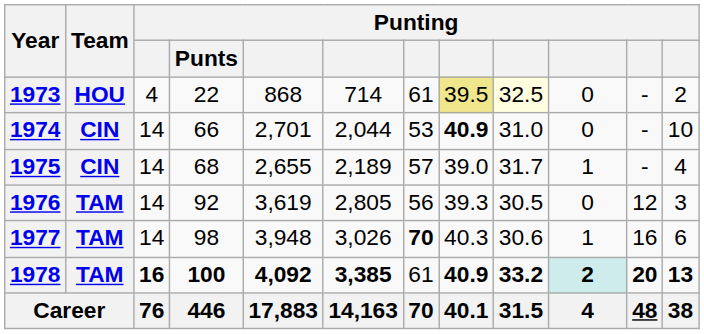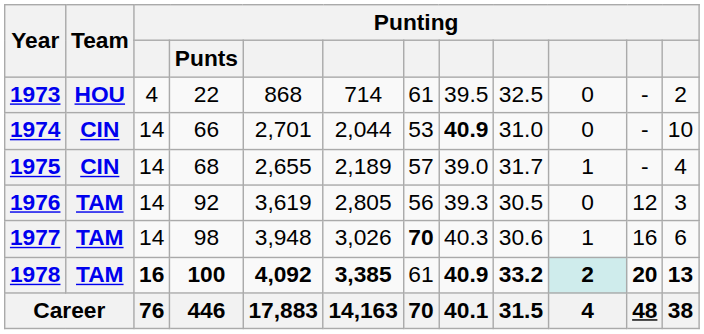(466, 94) khaki background -> (466, 94) no background
(521, 94) lightyellow background -> (521, 94) no background
